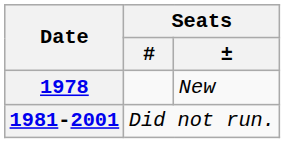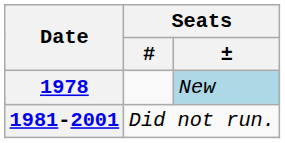(197, 87) no background -> (197, 87) lightblue background
